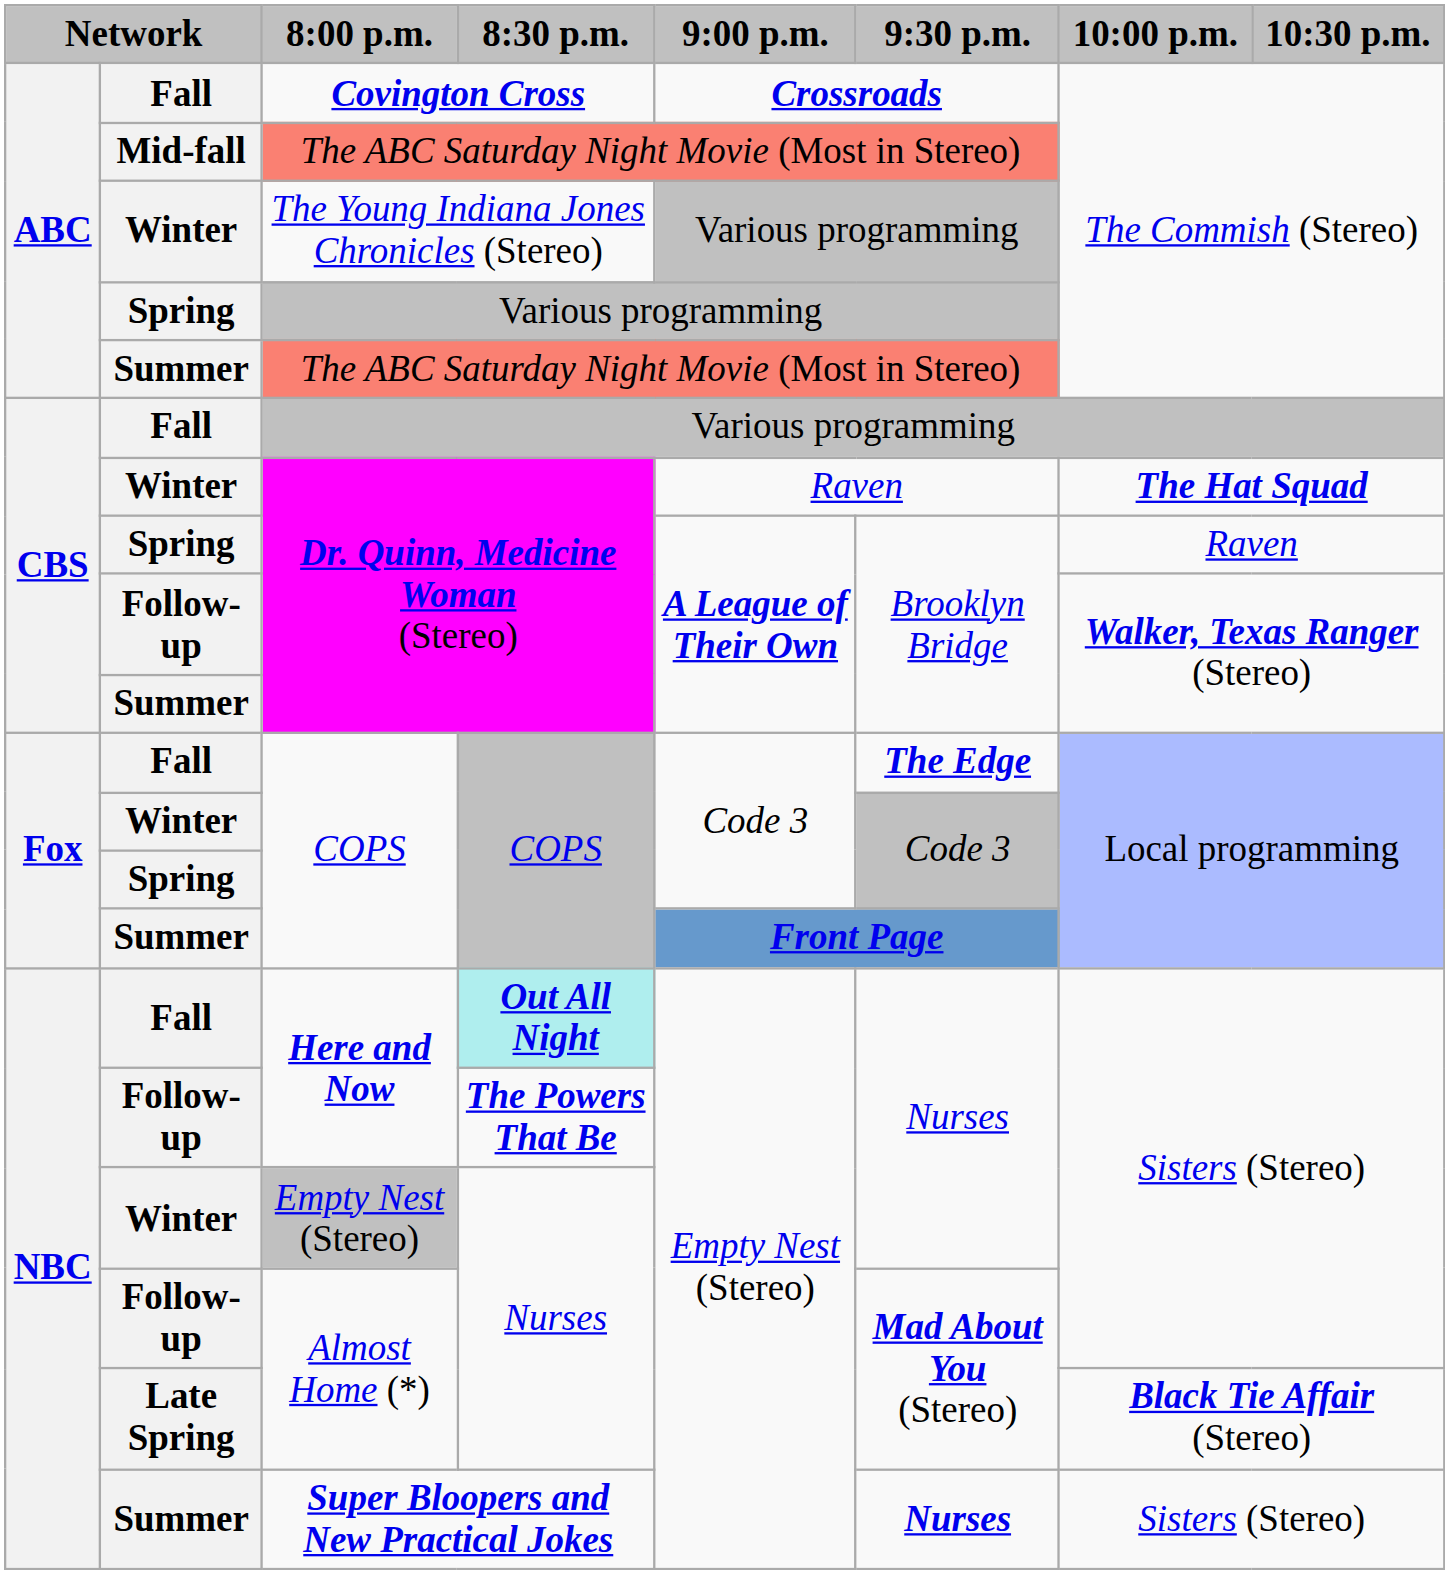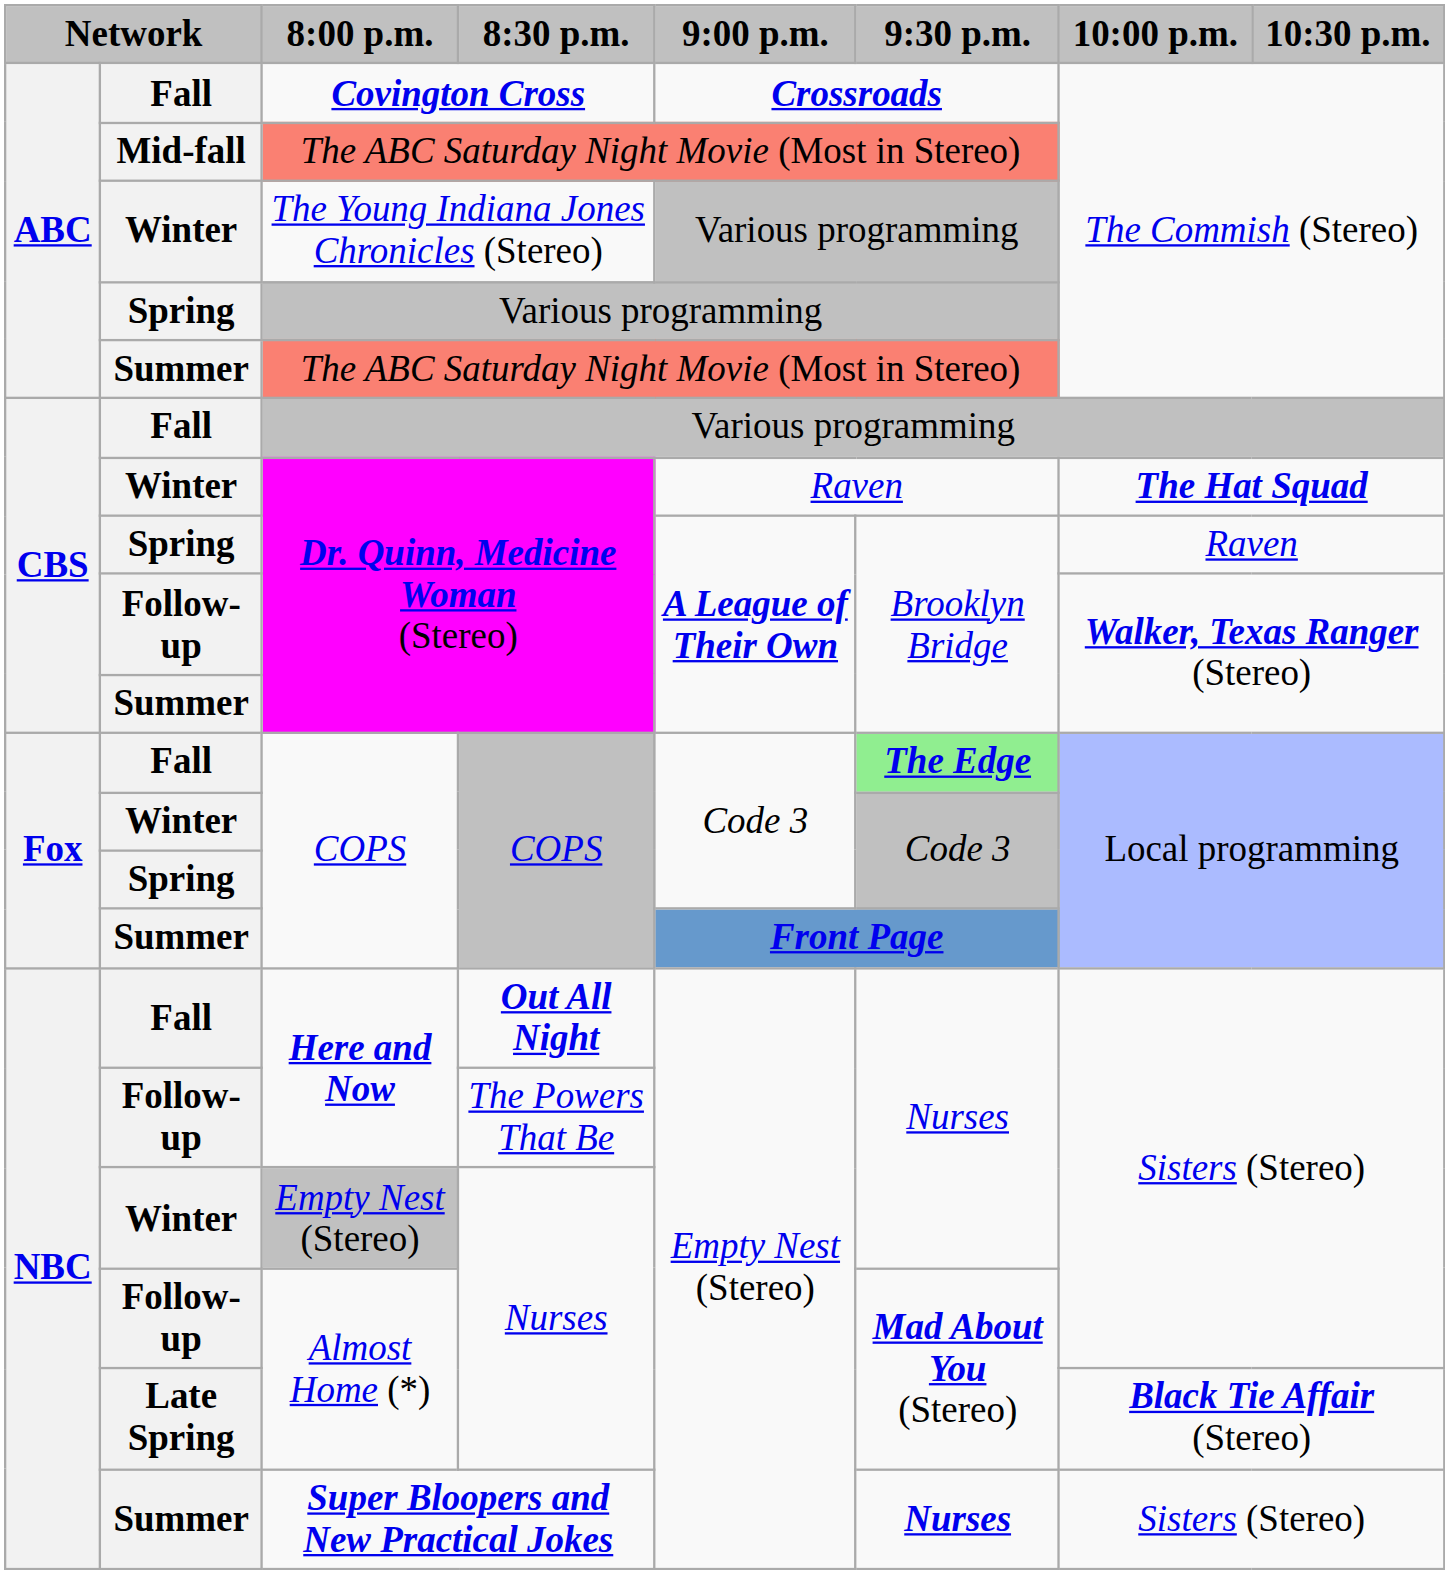(958, 761) no background -> (958, 761) lightgreen background
(556, 1017) paleturquoise background -> (556, 1017) no background
(556, 1117) bold -> (556, 1117) normal
